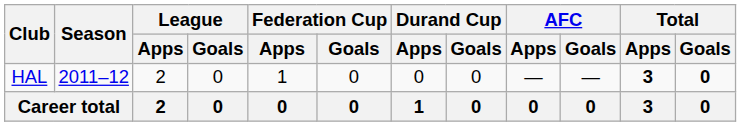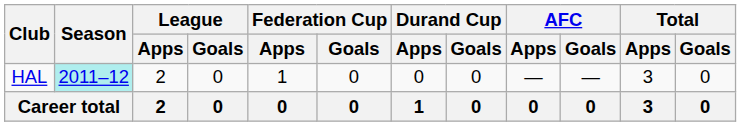(94, 78) no background -> (94, 78) paleturquoise background
(648, 78) bold -> (648, 78) normal
(705, 78) bold -> (705, 78) normal
